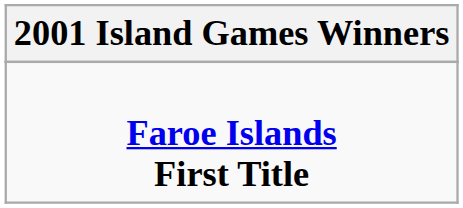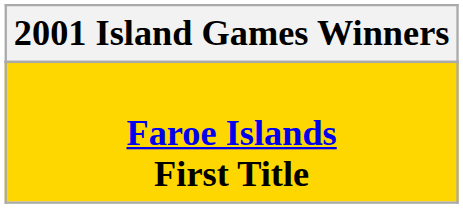(232, 152) no background -> (232, 152) gold background
